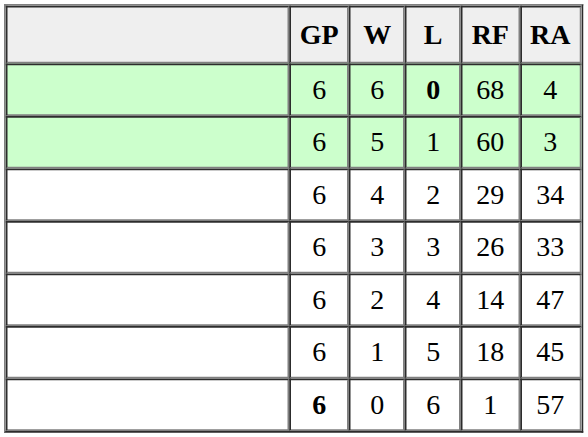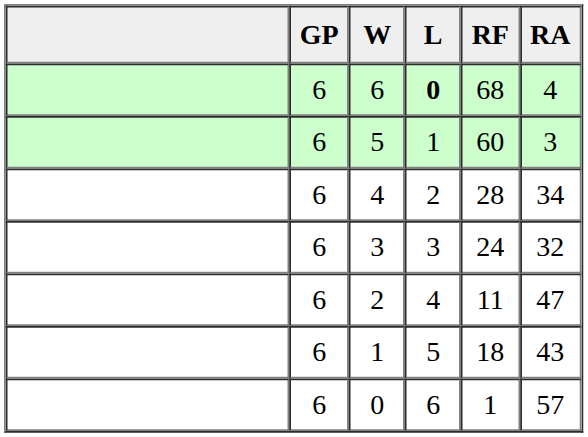(490, 194) 29 -> (490, 194) 28
(490, 246) 26 -> (490, 246) 24
(550, 246) 33 -> (550, 246) 32
(490, 299) 14 -> (490, 299) 11
(550, 351) 45 -> (550, 351) 43
(319, 404) bold -> (319, 404) normal
